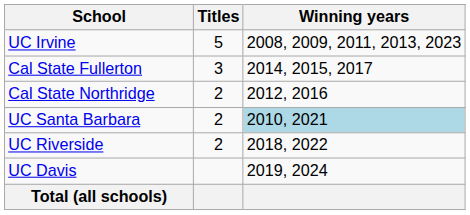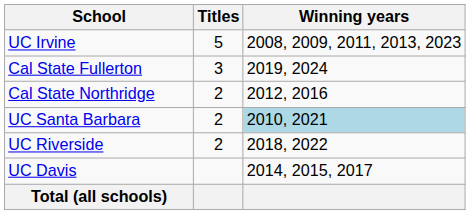(310, 68) 2014, 2015, 2017 -> (287, 68) 2019, 2024
(287, 171) 2019, 2024 -> (310, 171) 2014, 2015, 2017
